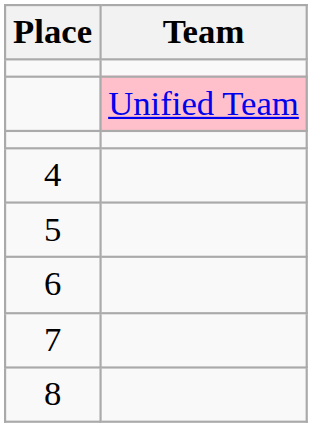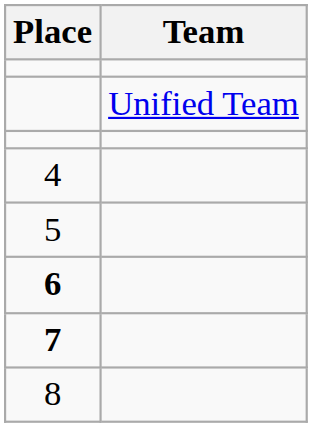(203, 103) pink background -> (203, 103) no background
(53, 284) normal -> (53, 284) bold
(53, 339) normal -> (53, 339) bold
